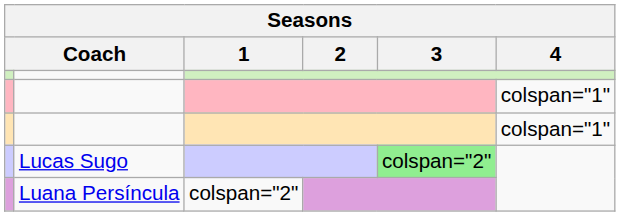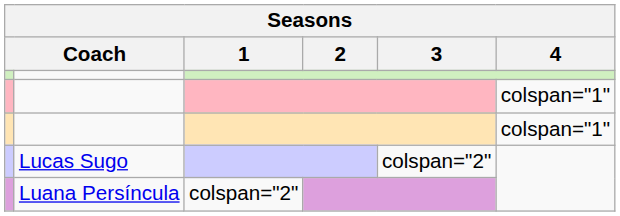(437, 161) lightgreen background -> (437, 161) no background
